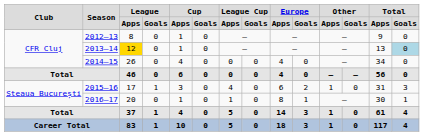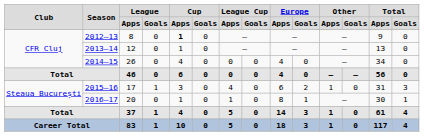(181, 36) normal -> (181, 36) bold
(131, 49) gold background -> (131, 49) no background
(405, 49) lightblue background -> (405, 49) no background
